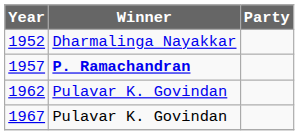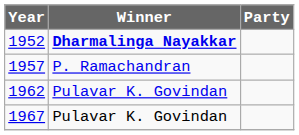(144, 42) normal -> (144, 42) bold
(121, 67) bold -> (121, 67) normal
